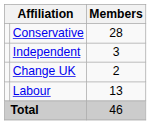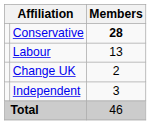(116, 33) normal -> (116, 33) bold
rows swapped: (32, 91) <-> (47, 52)
